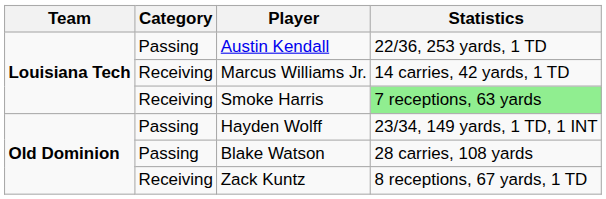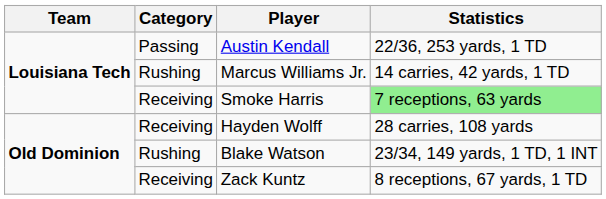(176, 72) Receiving -> (170, 72) Rushing
(169, 126) Passing -> (176, 126) Receiving
(486, 126) 23/34, 149 yards, 1 TD, 1 INT -> (454, 126) 28 carries, 108 yards
(169, 153) Passing -> (170, 153) Rushing
(454, 153) 28 carries, 108 yards -> (486, 153) 23/34, 149 yards, 1 TD, 1 INT
